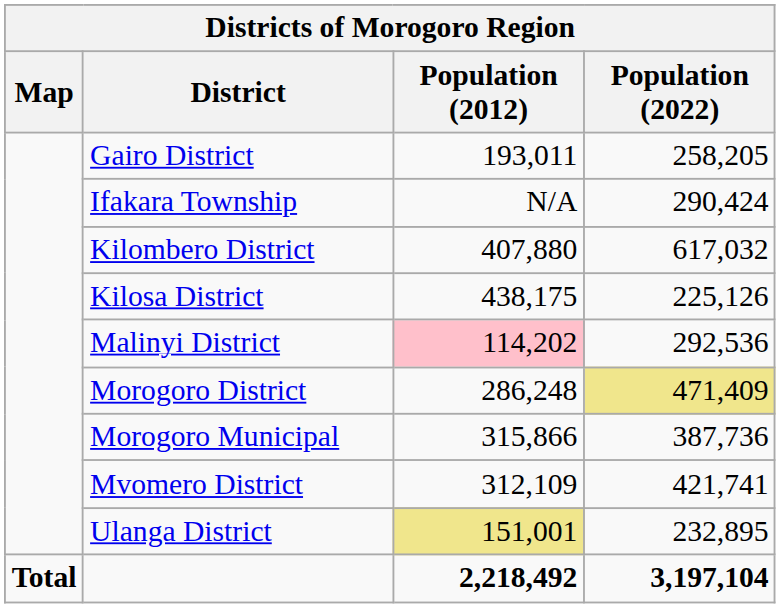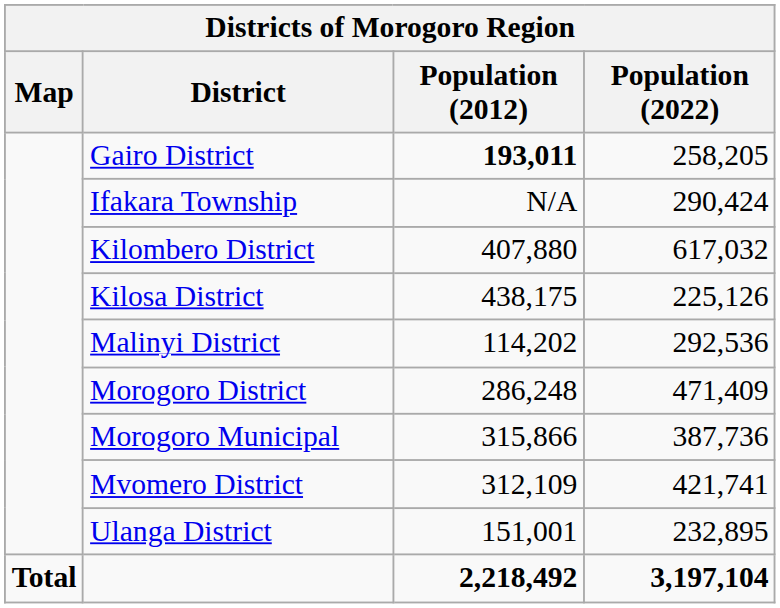(530, 155) normal -> (530, 155) bold
(530, 342) pink background -> (530, 342) no background
(720, 389) khaki background -> (720, 389) no background
(529, 530) khaki background -> (529, 530) no background
